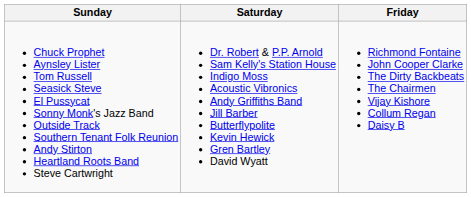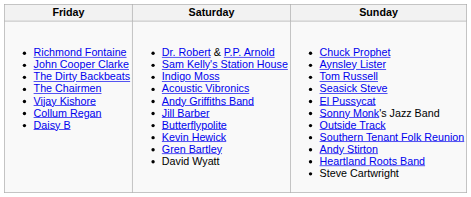columns swapped: (403, 13) <-> (93, 13)
